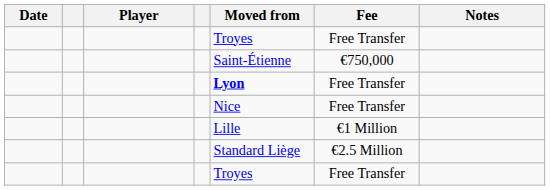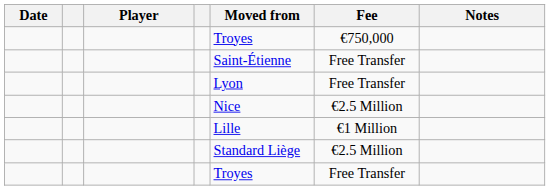(367, 38) Free Transfer -> (367, 38) €750,000
(367, 60) €750,000 -> (367, 60) Free Transfer
(229, 83) bold -> (228, 83) normal
(367, 106) Free Transfer -> (367, 106) €2.5 Million
